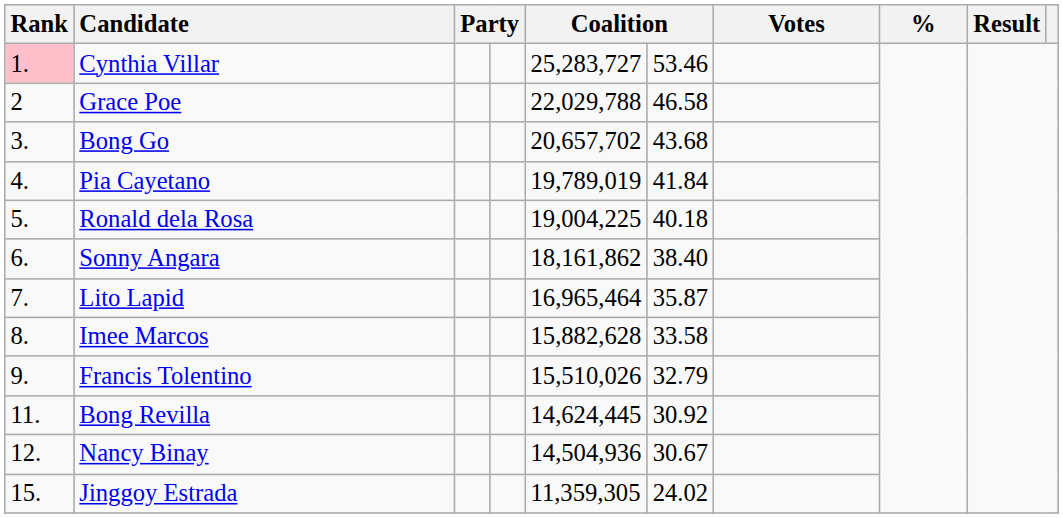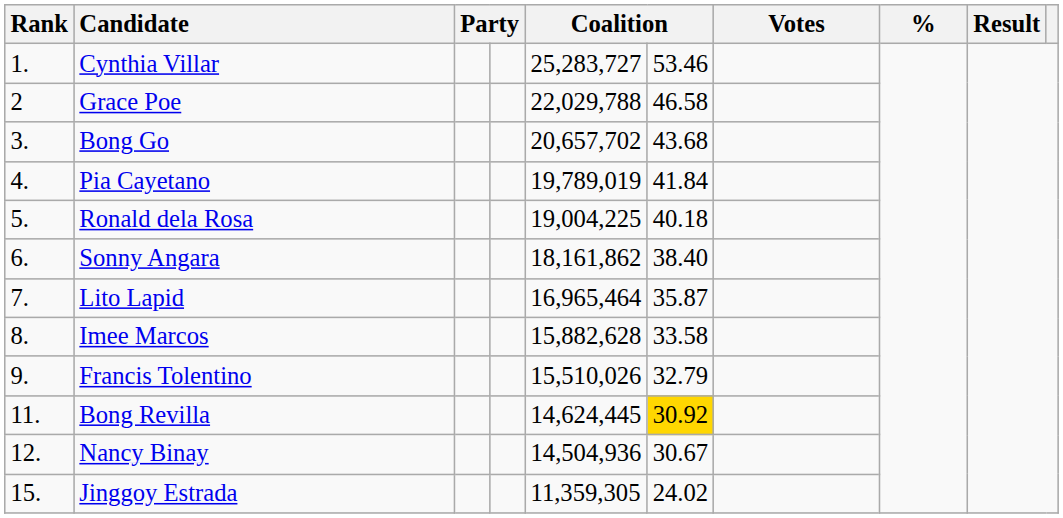(20, 63) pink background -> (20, 63) no background
(680, 414) no background -> (680, 414) gold background
